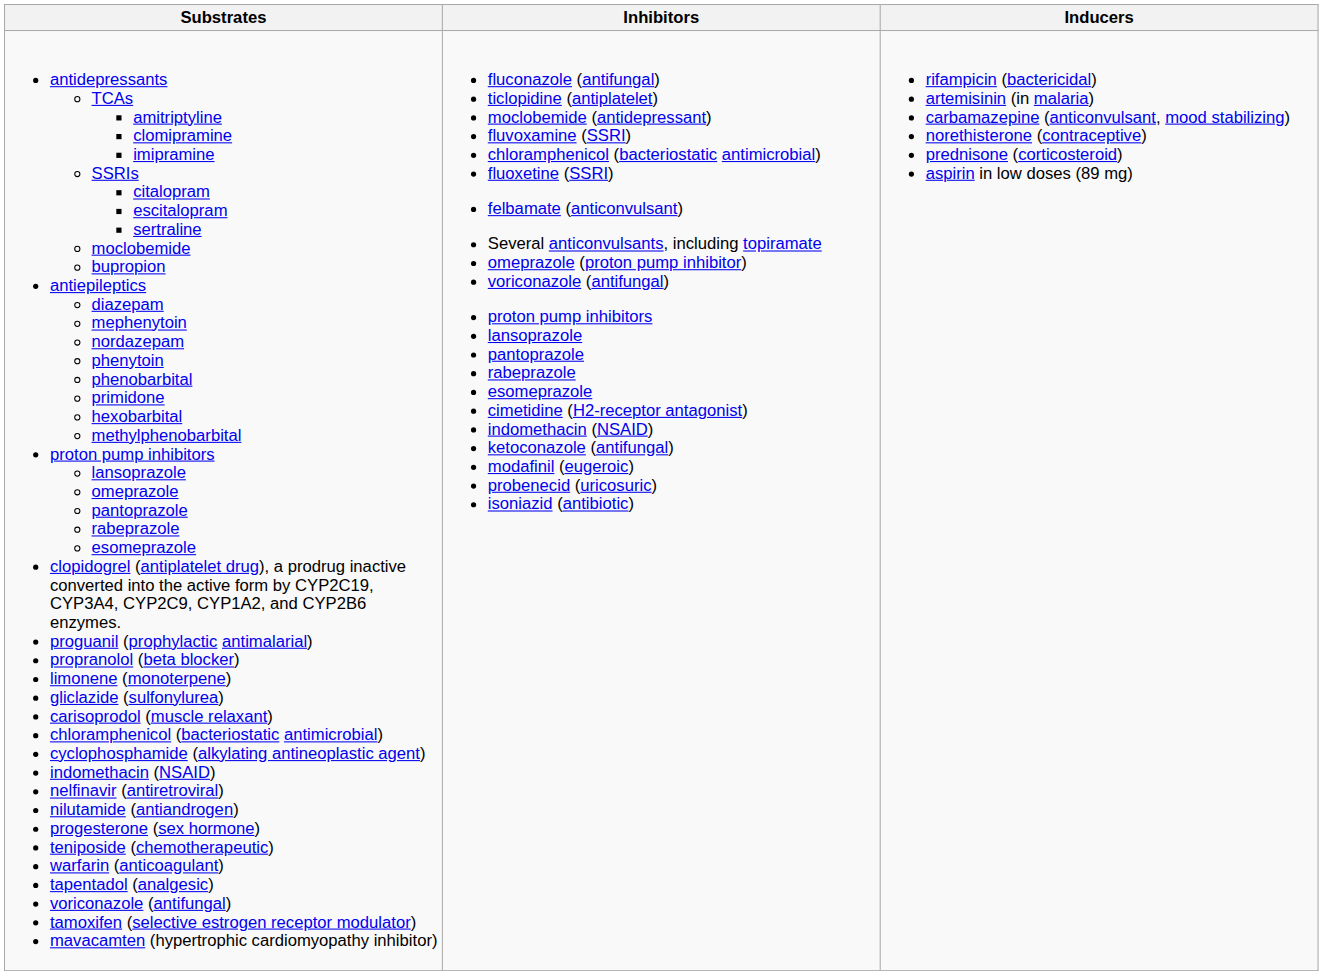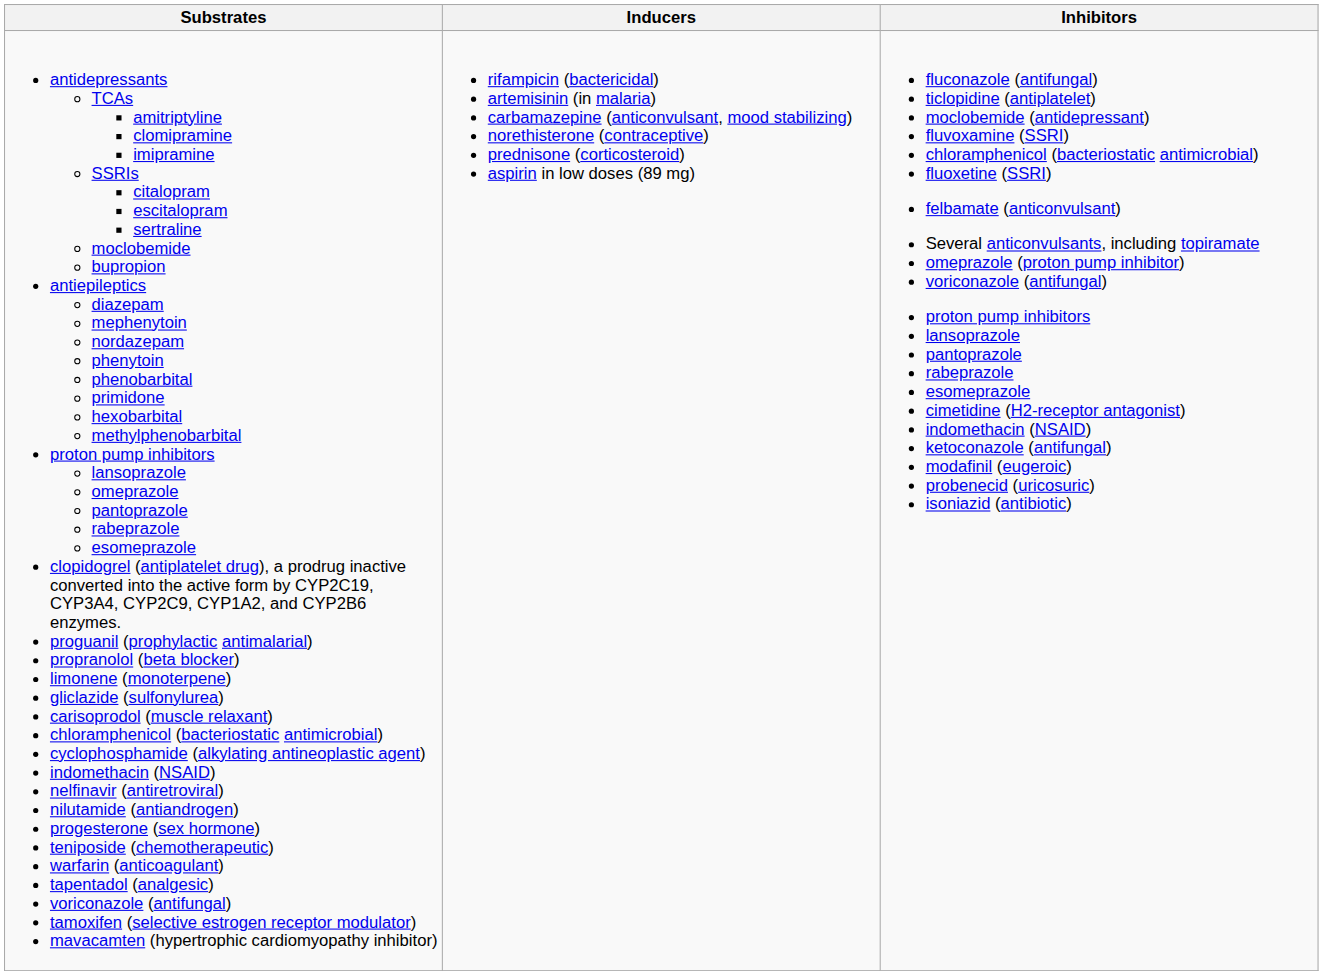columns swapped: (661, 17) <-> (1099, 17)
